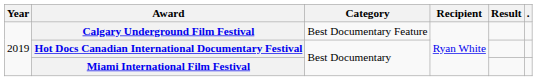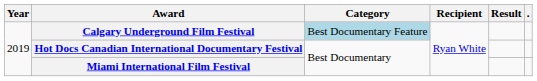(368, 31) no background -> (368, 31) lightblue background
